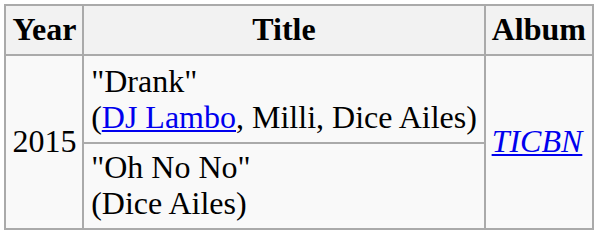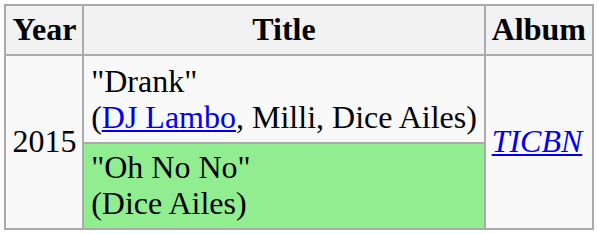(171, 185) no background -> (171, 185) lightgreen background
